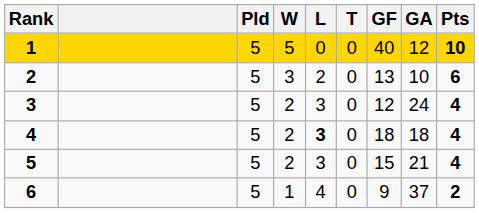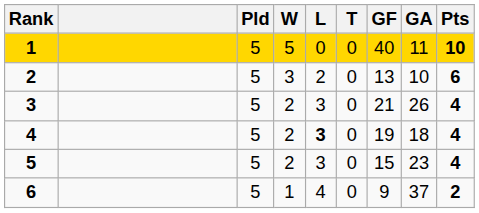(419, 47) 12 -> (419, 47) 11
(384, 105) 12 -> (384, 105) 21
(419, 105) 24 -> (419, 105) 26
(384, 134) 18 -> (384, 134) 19
(419, 163) 21 -> (419, 163) 23
